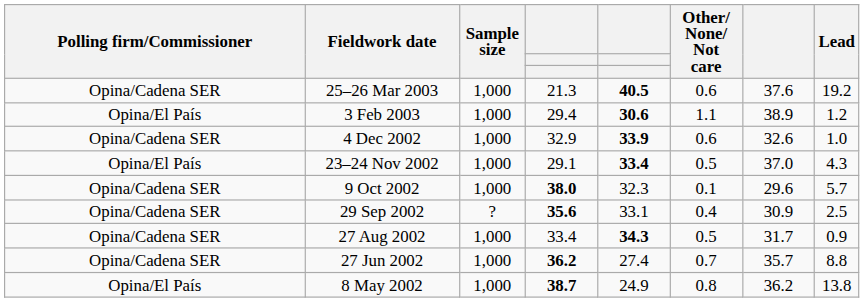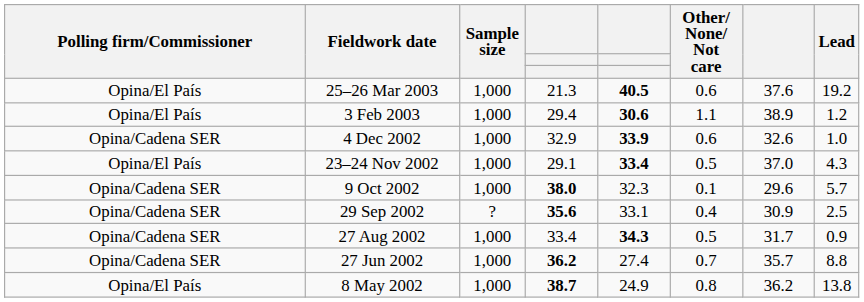(155, 91) Opina/Cadena SER -> (155, 91) Opina/El País
